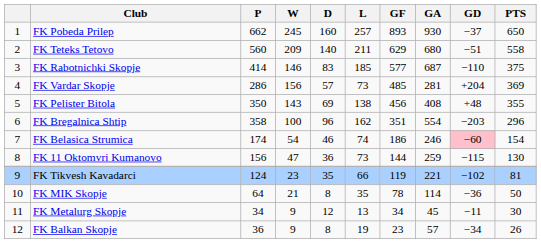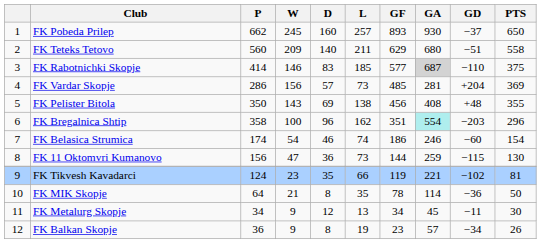(433, 67) no background -> (433, 67) lightgrey background
(433, 121) no background -> (433, 121) paleturquoise background
(473, 139) pink background -> (473, 139) no background
